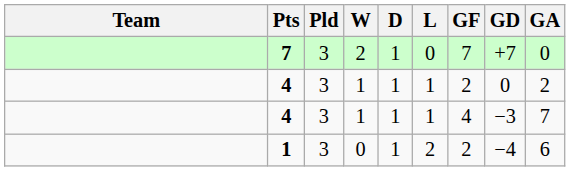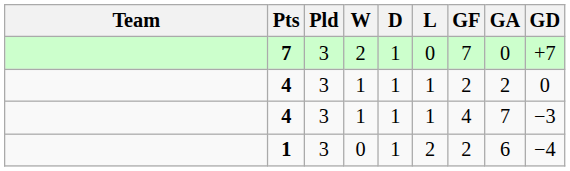columns swapped: (545, 20) <-> (505, 20)
